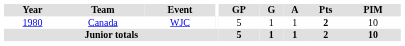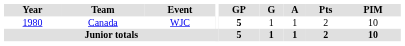(239, 22) normal -> (239, 22) bold
(326, 22) bold -> (326, 22) normal
